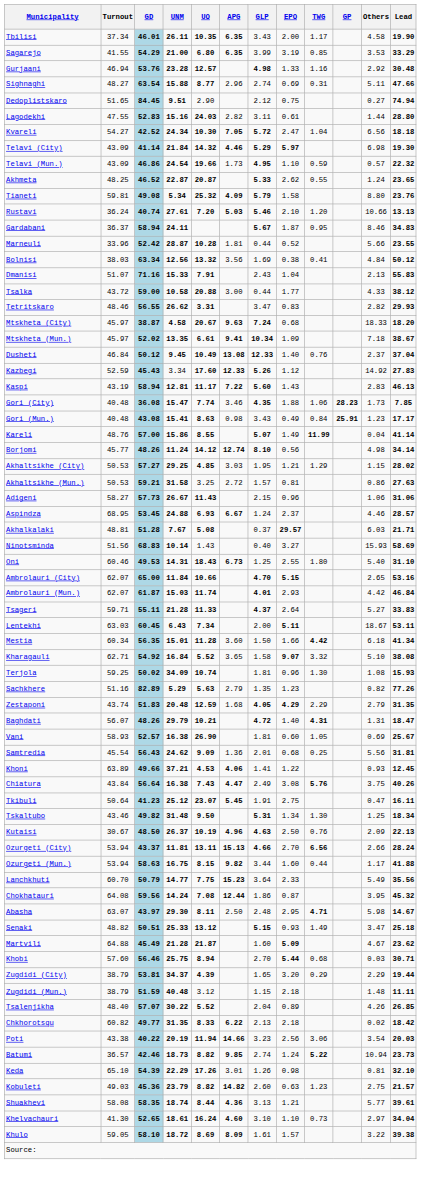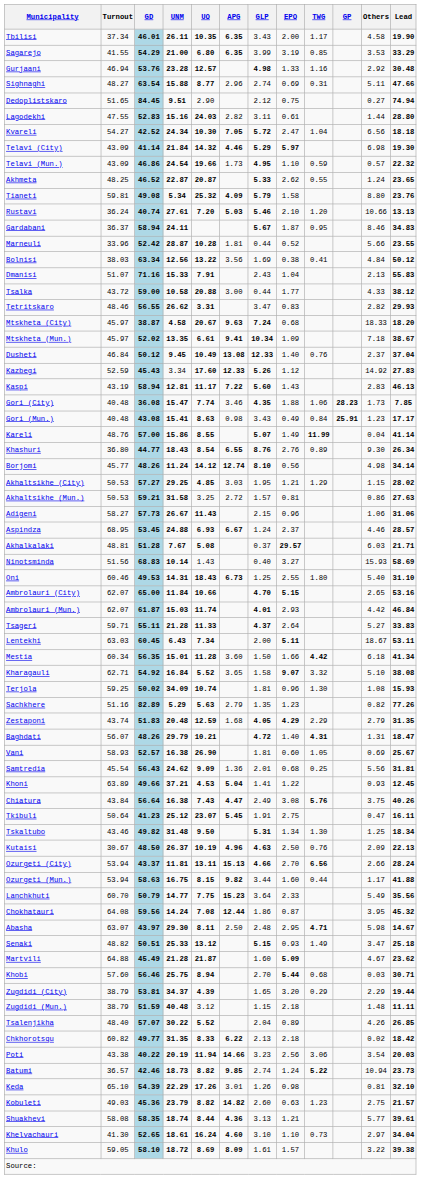(206, 259) 13.32 -> (206, 259) 13.22
+ row: (23, 450)
(234, 768) 4.06 -> (234, 784) 5.04
